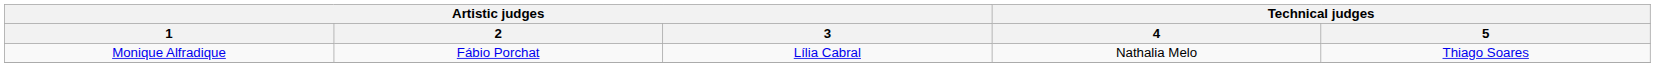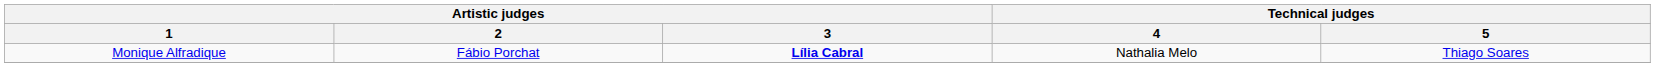(827, 53) normal -> (827, 53) bold
